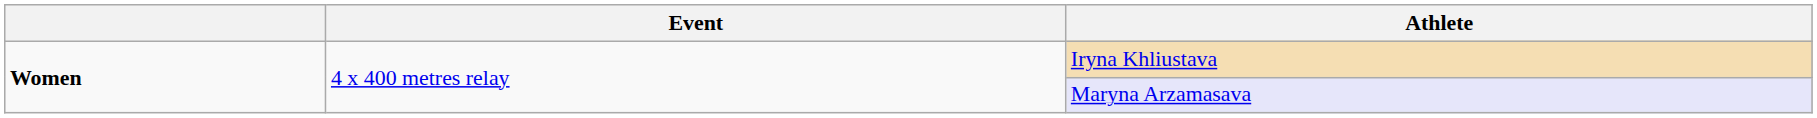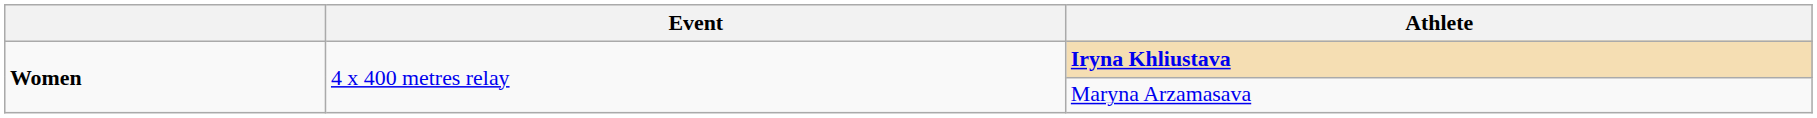(1144, 59) normal -> (1151, 59) bold
(1161, 95) lavender background -> (1161, 95) no background
